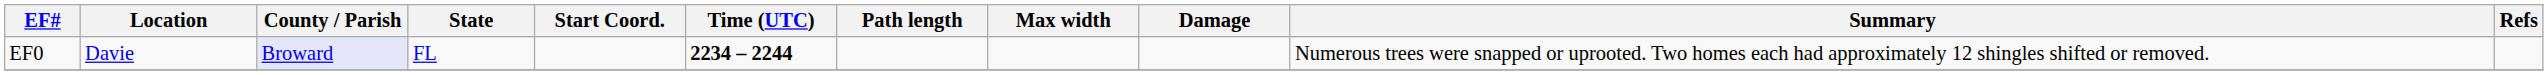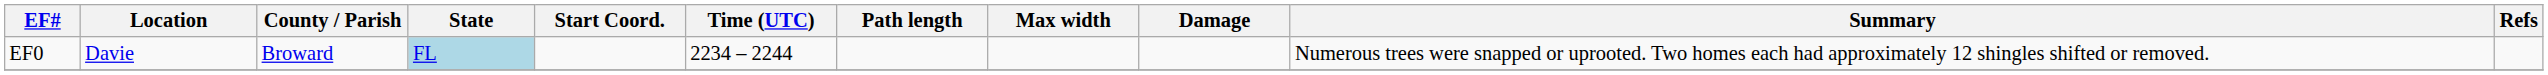(297, 53) lavender background -> (297, 53) no background
(425, 53) no background -> (425, 53) lightblue background
(741, 53) bold -> (741, 53) normal
